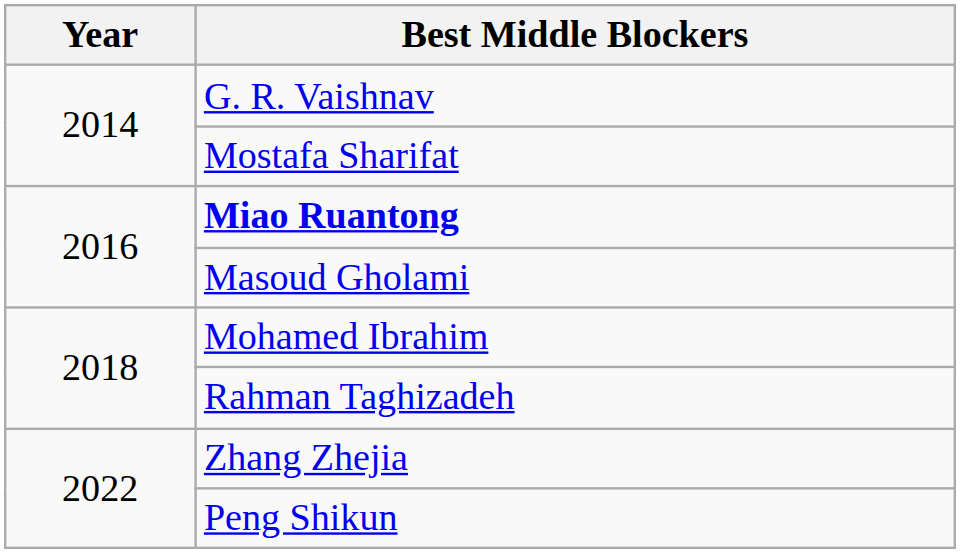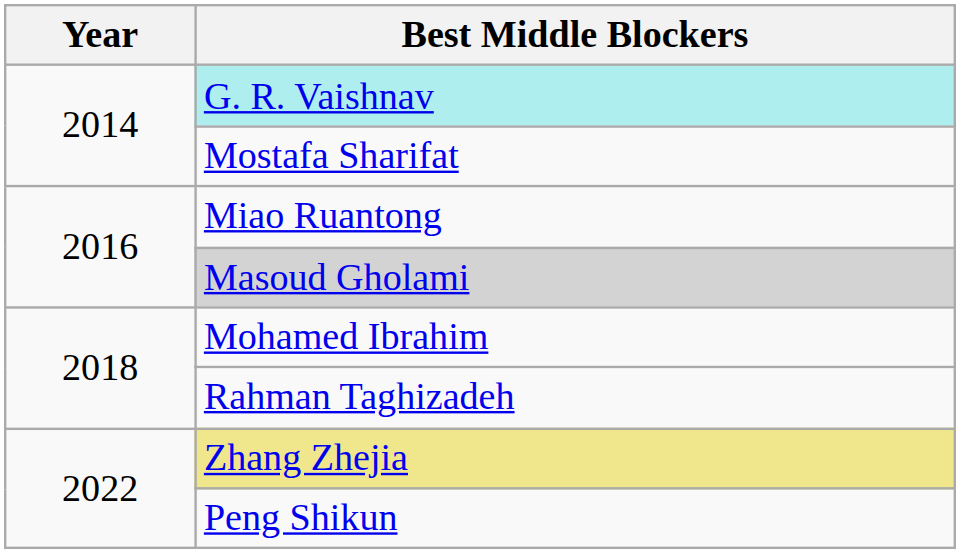(319, 95) no background -> (319, 95) paleturquoise background
(331, 215) bold -> (323, 215) normal
(337, 276) no background -> (337, 276) lightgrey background
(306, 457) no background -> (306, 457) khaki background
